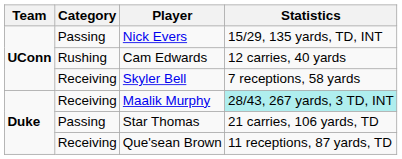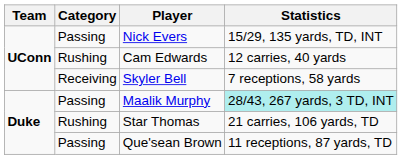(87, 100) Receiving -> (82, 100) Passing
(82, 122) Passing -> (82, 122) Rushing
(87, 143) Receiving -> (82, 143) Passing
